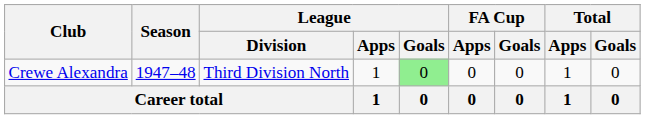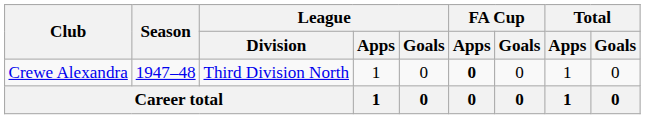(424, 72) lightgreen background -> (424, 72) no background
(472, 72) normal -> (472, 72) bold
